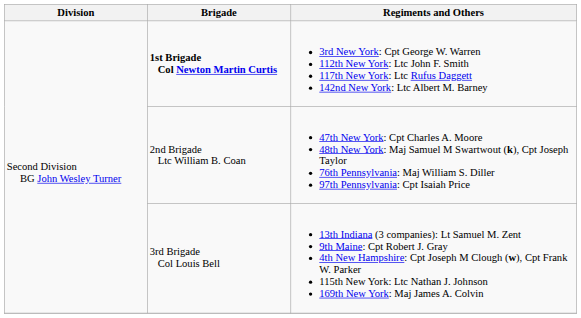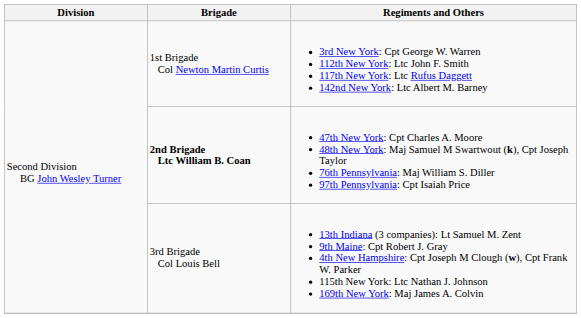(213, 63) bold -> (209, 63) normal
(198, 155) normal -> (200, 155) bold
